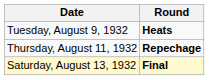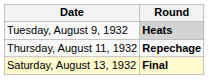(157, 30) no background -> (157, 30) lightgrey background
